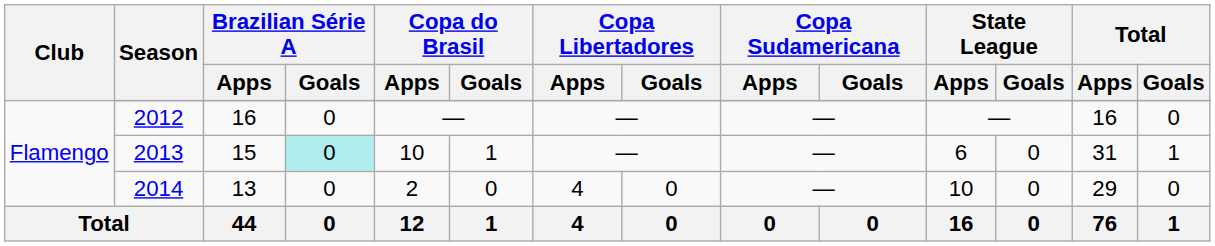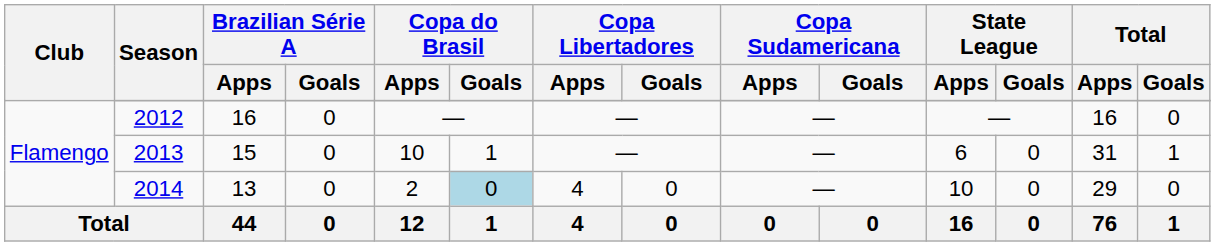(329, 152) paleturquoise background -> (329, 152) no background
(491, 188) no background -> (491, 188) lightblue background
